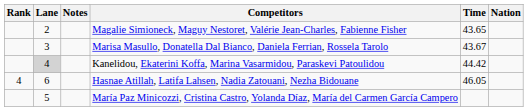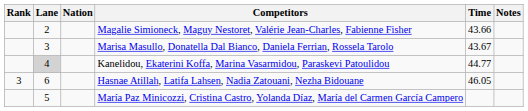columns swapped: (506, 13) <-> (75, 13)
(474, 30) 43.65 -> (480, 30) 43.66
(474, 64) 44.42 -> (480, 64) 44.77
(19, 81) 4 -> (19, 81) 3
